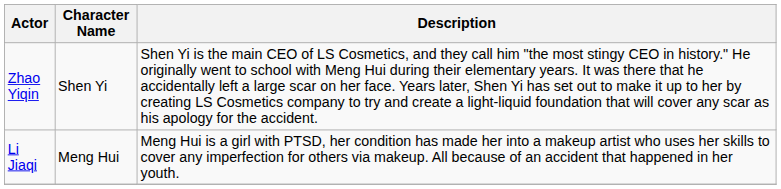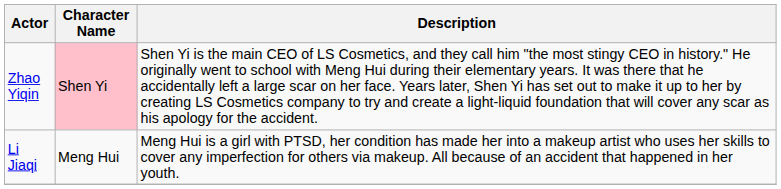(83, 86) no background -> (83, 86) pink background
